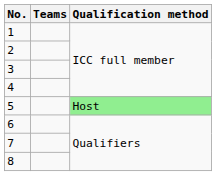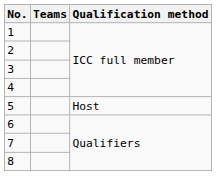(86, 106) lightgreen background -> (86, 106) no background
